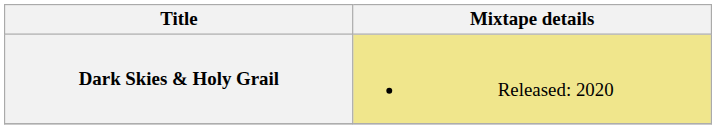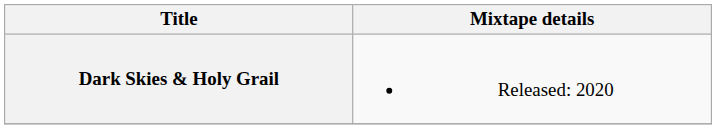(532, 90) khaki background -> (532, 90) no background
